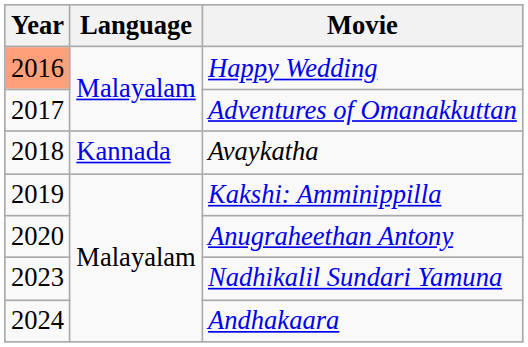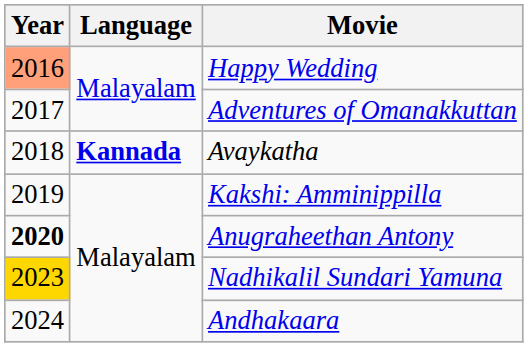(124, 151) normal -> (129, 151) bold
(38, 236) normal -> (38, 236) bold
(38, 278) no background -> (38, 278) gold background
